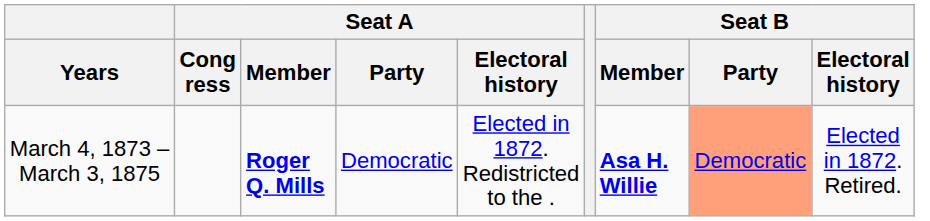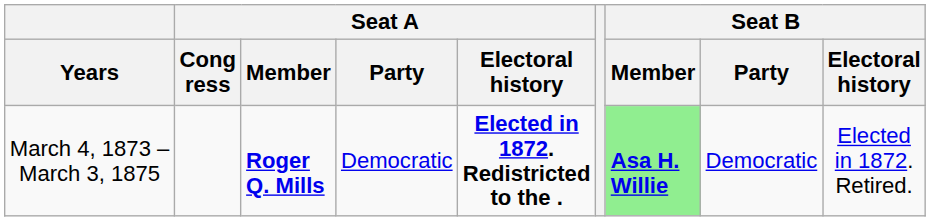(521, 160) normal -> (527, 160) bold
(634, 172) no background -> (645, 172) lightgreen background
(750, 160) lightsalmon background -> (761, 160) no background
